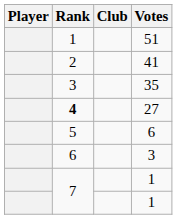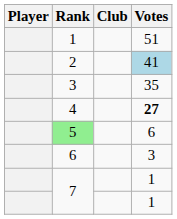(151, 62) no background -> (151, 62) lightblue background
(73, 109) bold -> (73, 109) normal
(151, 109) normal -> (151, 109) bold
(73, 132) no background -> (73, 132) lightgreen background
